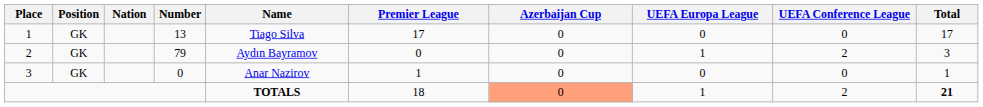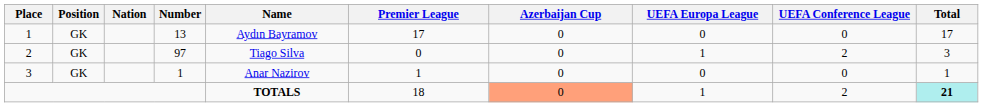(277, 34) Tiago Silva -> (277, 34) Aydın Bayramov
(180, 53) 79 -> (180, 53) 97
(277, 53) Aydın Bayramov -> (277, 53) Tiago Silva
(180, 73) 0 -> (180, 73) 1
(947, 92) no background -> (947, 92) paleturquoise background
